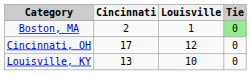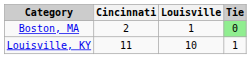- row: (49, 45)
(126, 61) 13 -> (126, 45) 11
(235, 61) 0 -> (235, 45) 1
